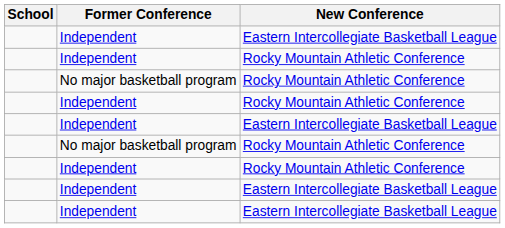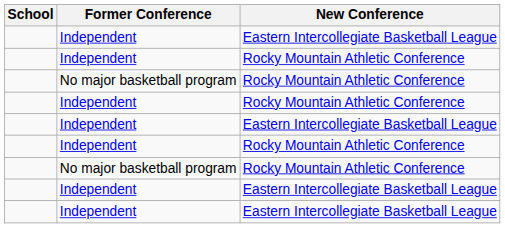(148, 146) No major basketball program -> (98, 146) Independent
(98, 168) Independent -> (148, 168) No major basketball program
